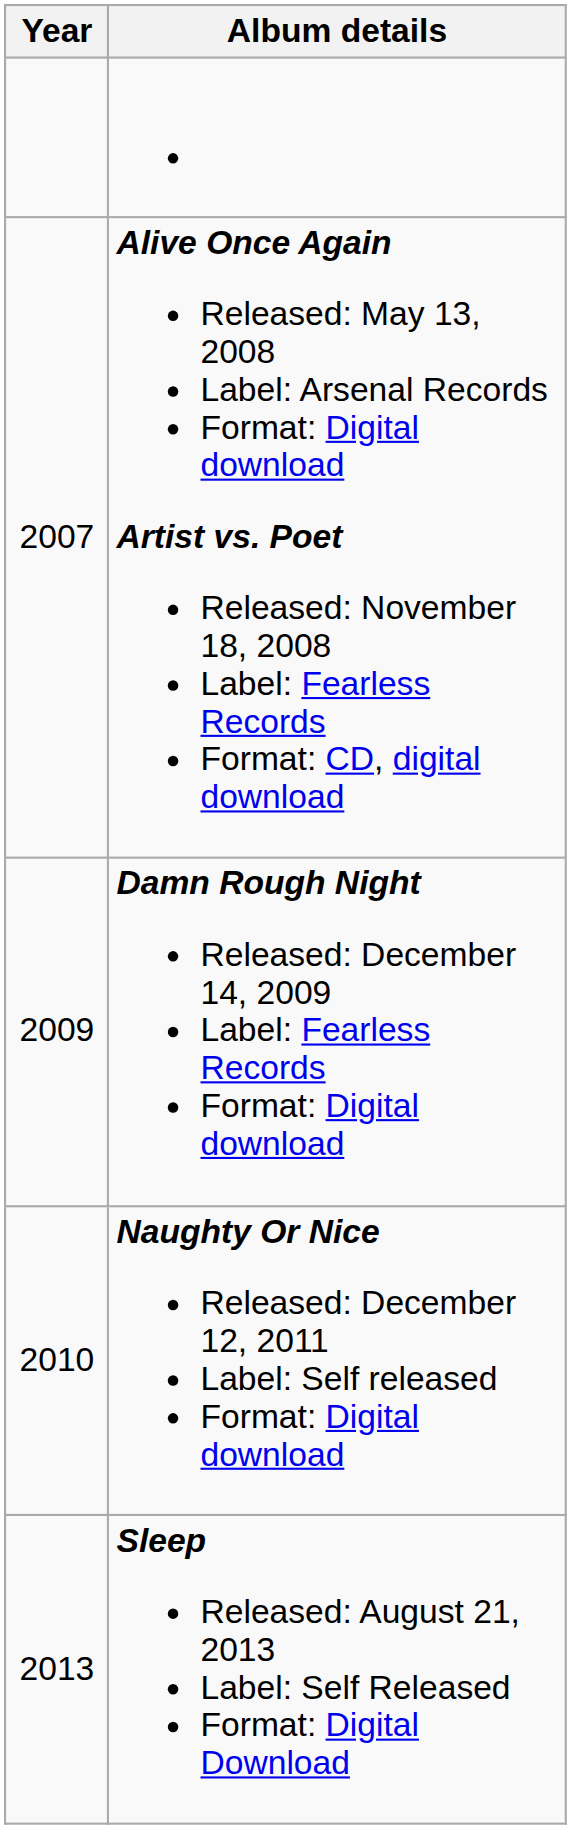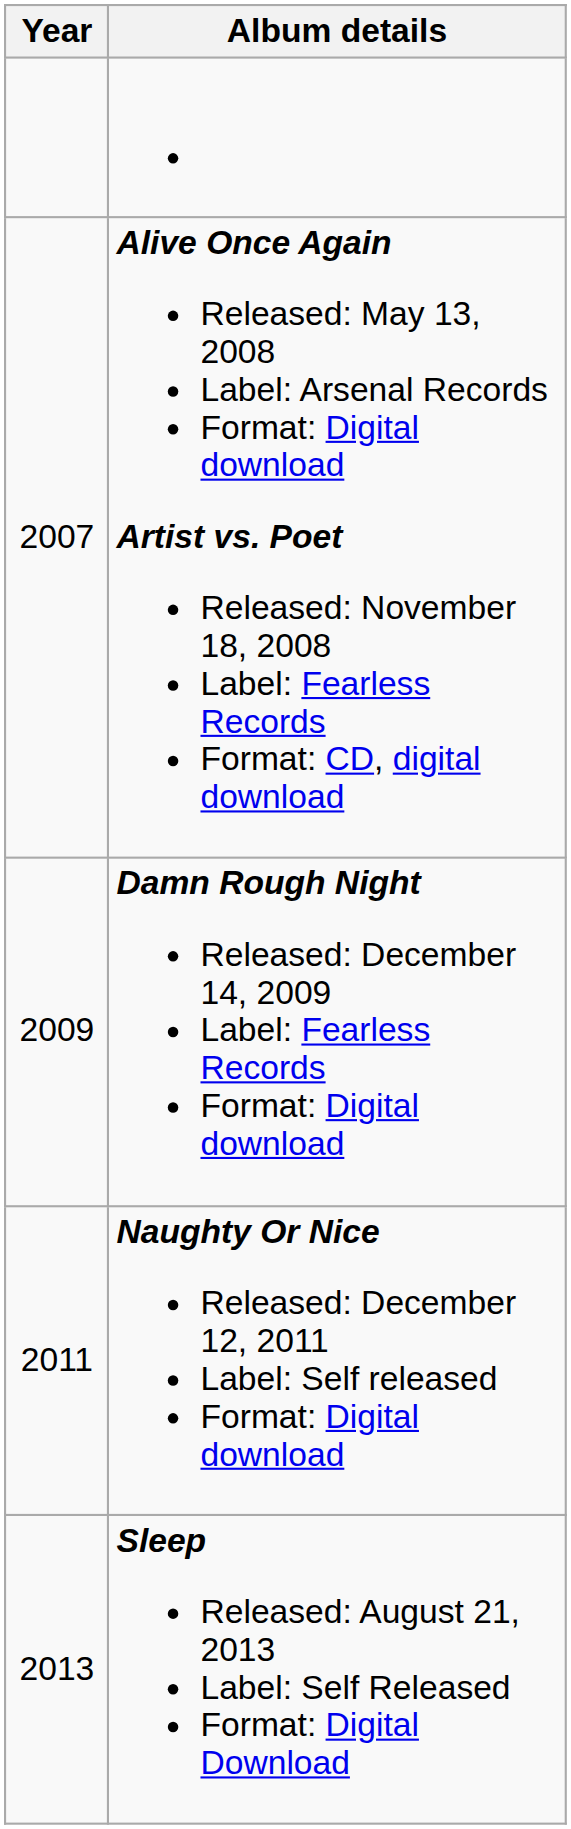(57, 1359) 2010 -> (57, 1359) 2011
